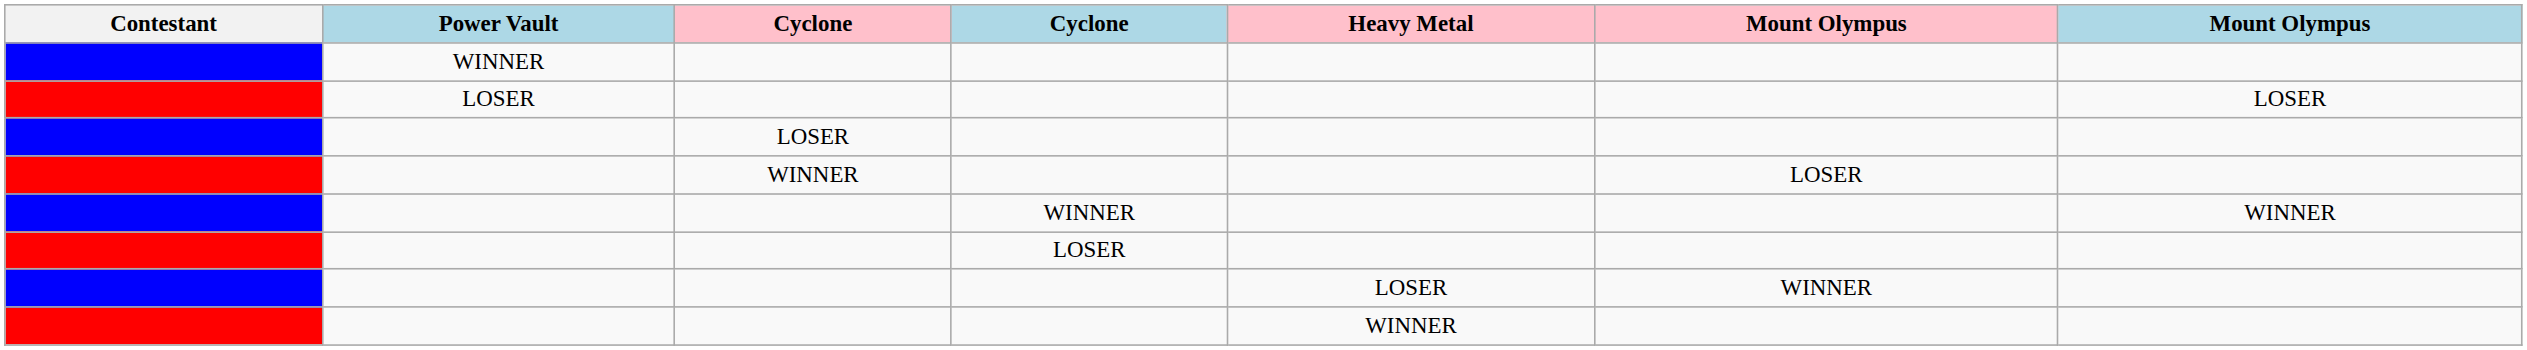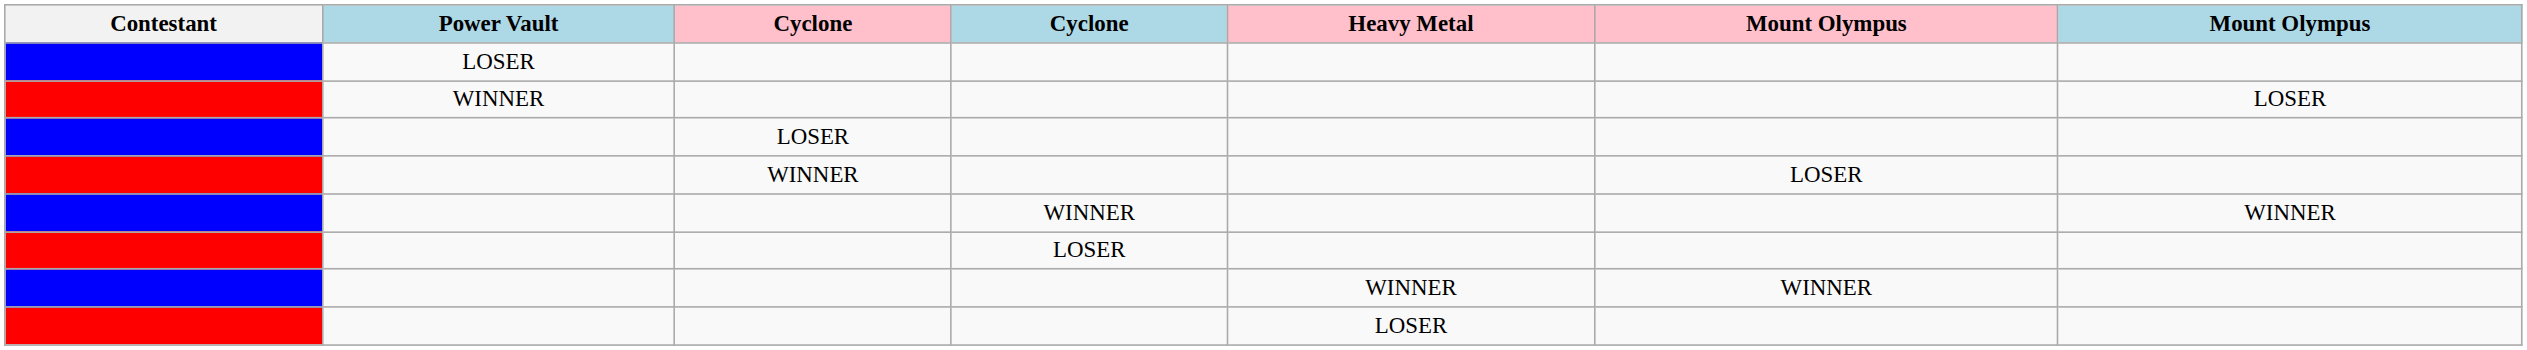(499, 61) WINNER -> (499, 61) LOSER
(499, 99) LOSER -> (499, 99) WINNER
(1411, 288) LOSER -> (1411, 288) WINNER
(1411, 325) WINNER -> (1411, 325) LOSER
